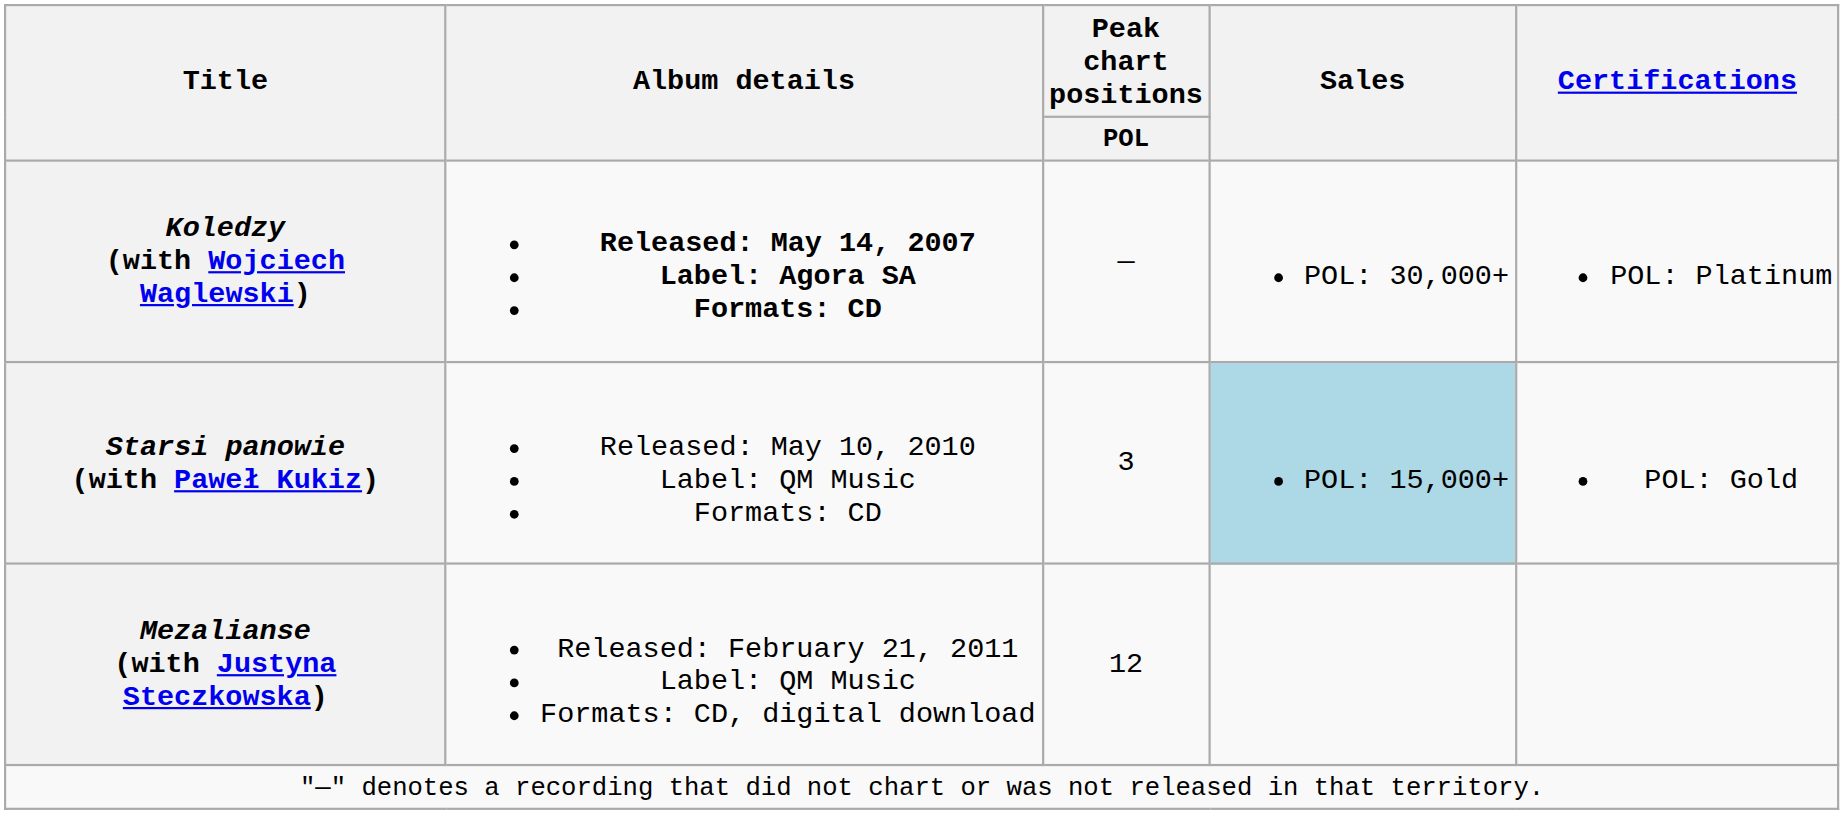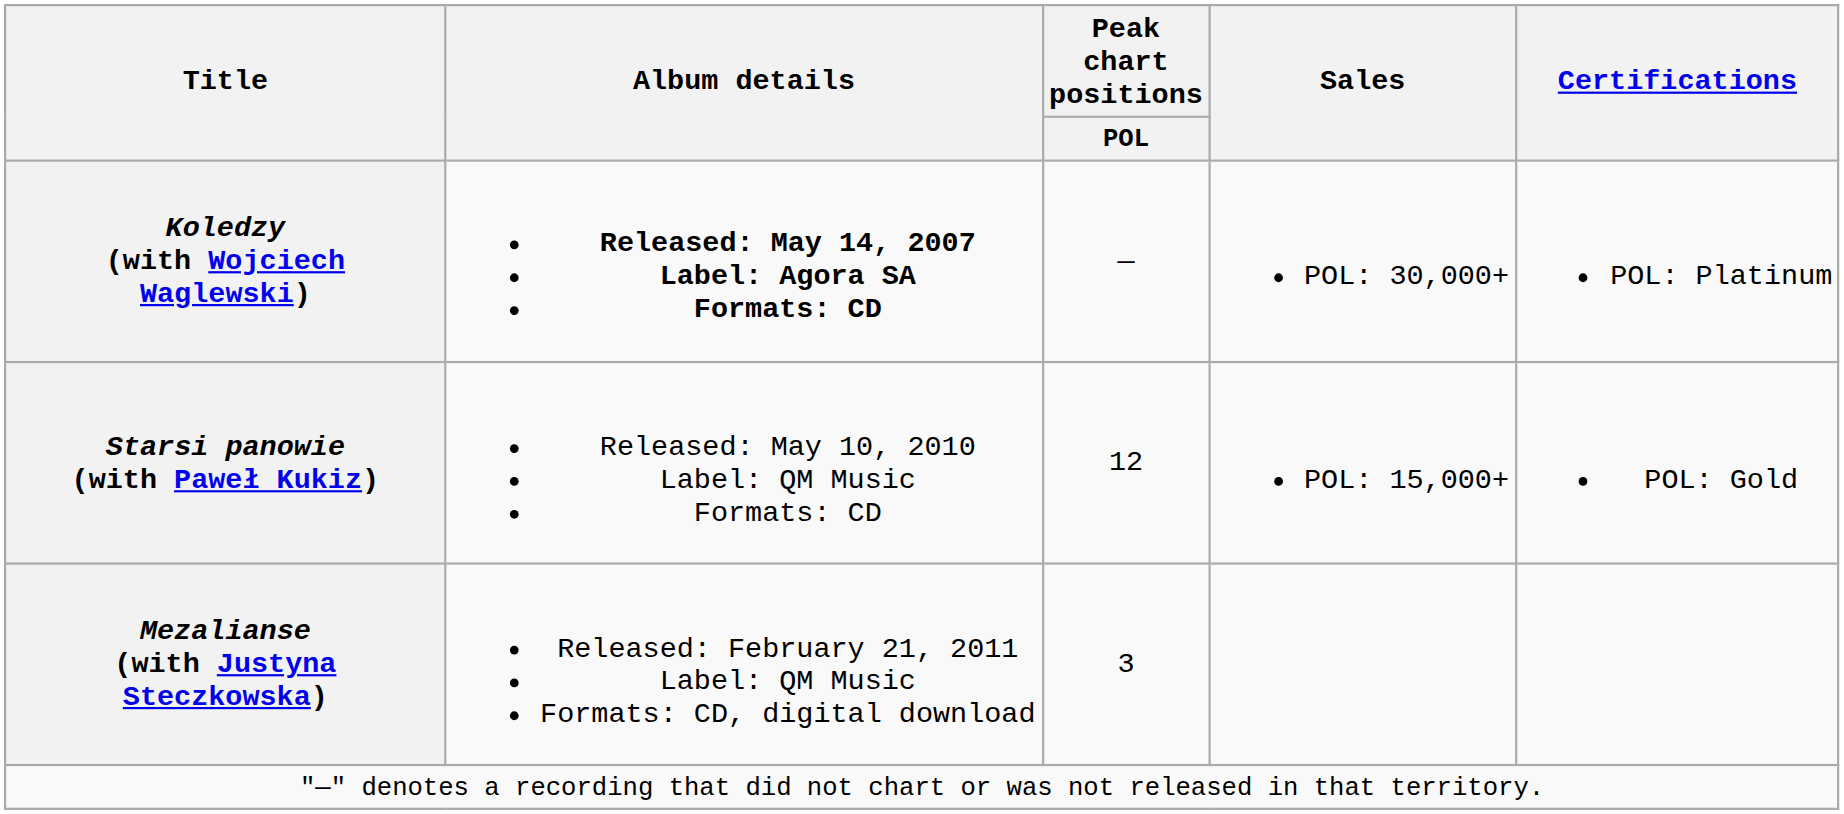(1126, 463) 3 -> (1126, 463) 12
(1363, 480) lightblue background -> (1363, 480) no background
(1126, 665) 12 -> (1126, 665) 3
